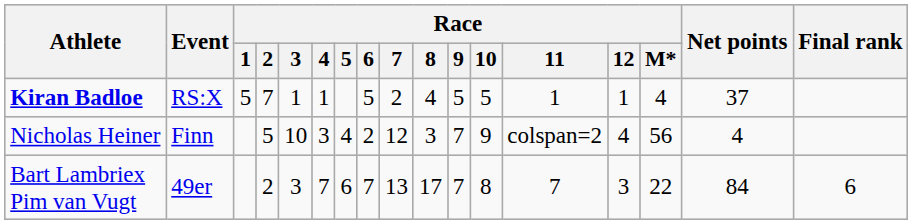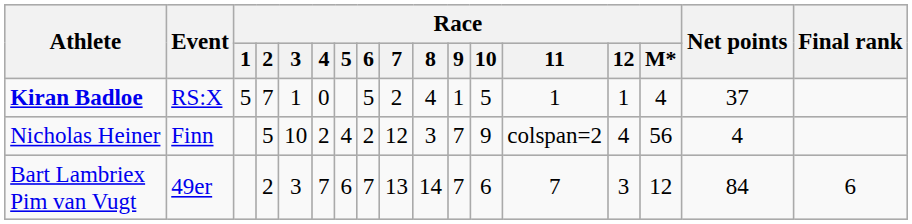(324, 97) 1 -> (324, 97) 0
(458, 97) 5 -> (458, 97) 1
(324, 135) 3 -> (324, 135) 2
(430, 187) 17 -> (430, 187) 14
(486, 187) 8 -> (486, 187) 6
(661, 187) 22 -> (661, 187) 12
